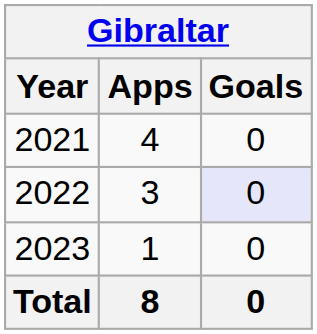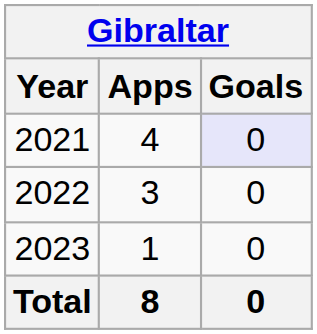(256, 139) no background -> (256, 139) lavender background
(256, 193) lavender background -> (256, 193) no background
